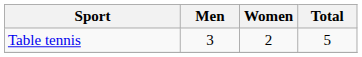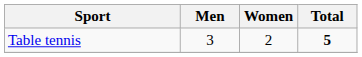(327, 40) normal -> (327, 40) bold
